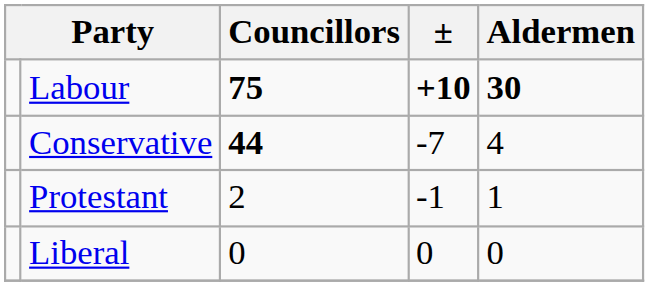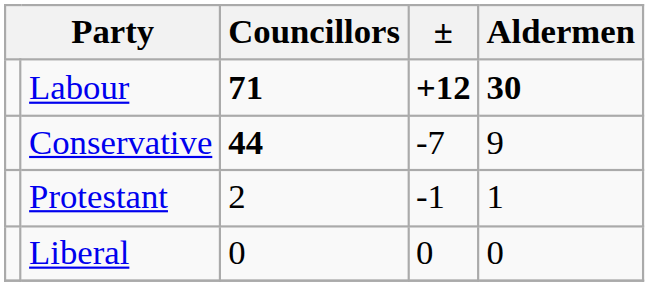(246, 87) 75 -> (246, 87) 71
(443, 87) +10 -> (443, 87) +12
(495, 142) 4 -> (495, 142) 9
